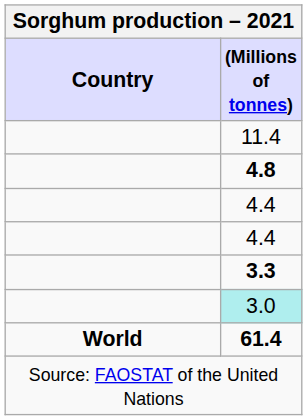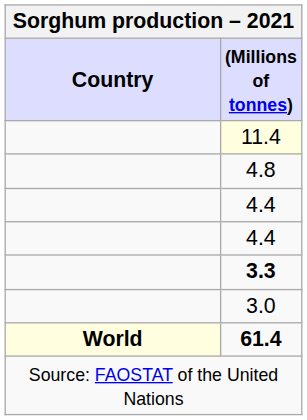(261, 137) no background -> (261, 137) lightyellow background
(261, 170) bold -> (261, 170) normal
(261, 305) paleturquoise background -> (261, 305) no background
(113, 339) no background -> (113, 339) lightyellow background
